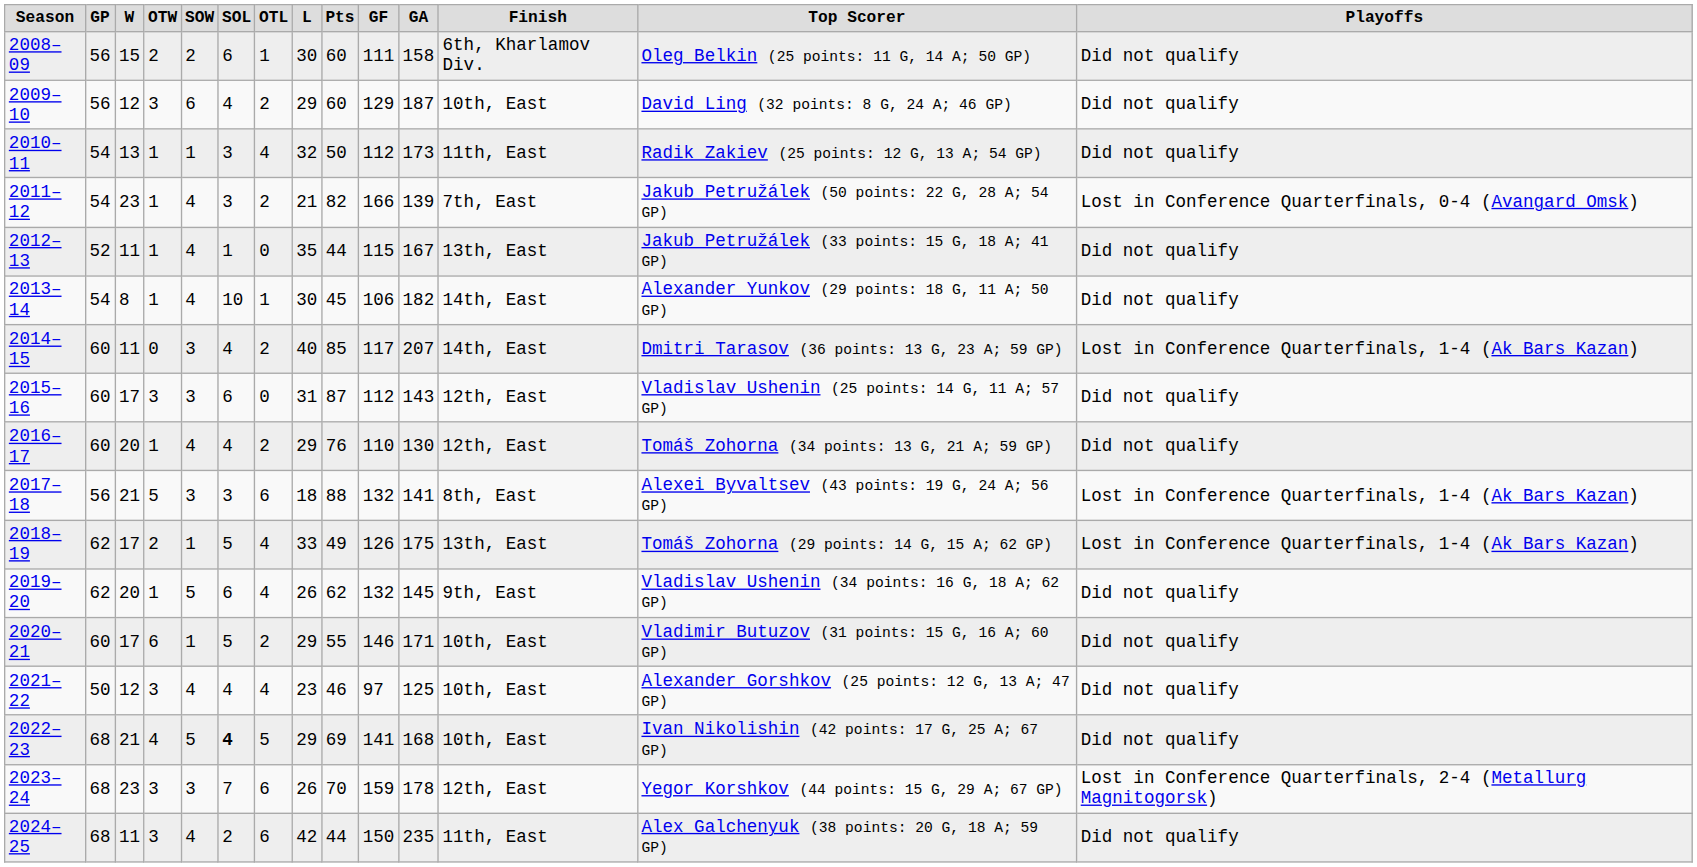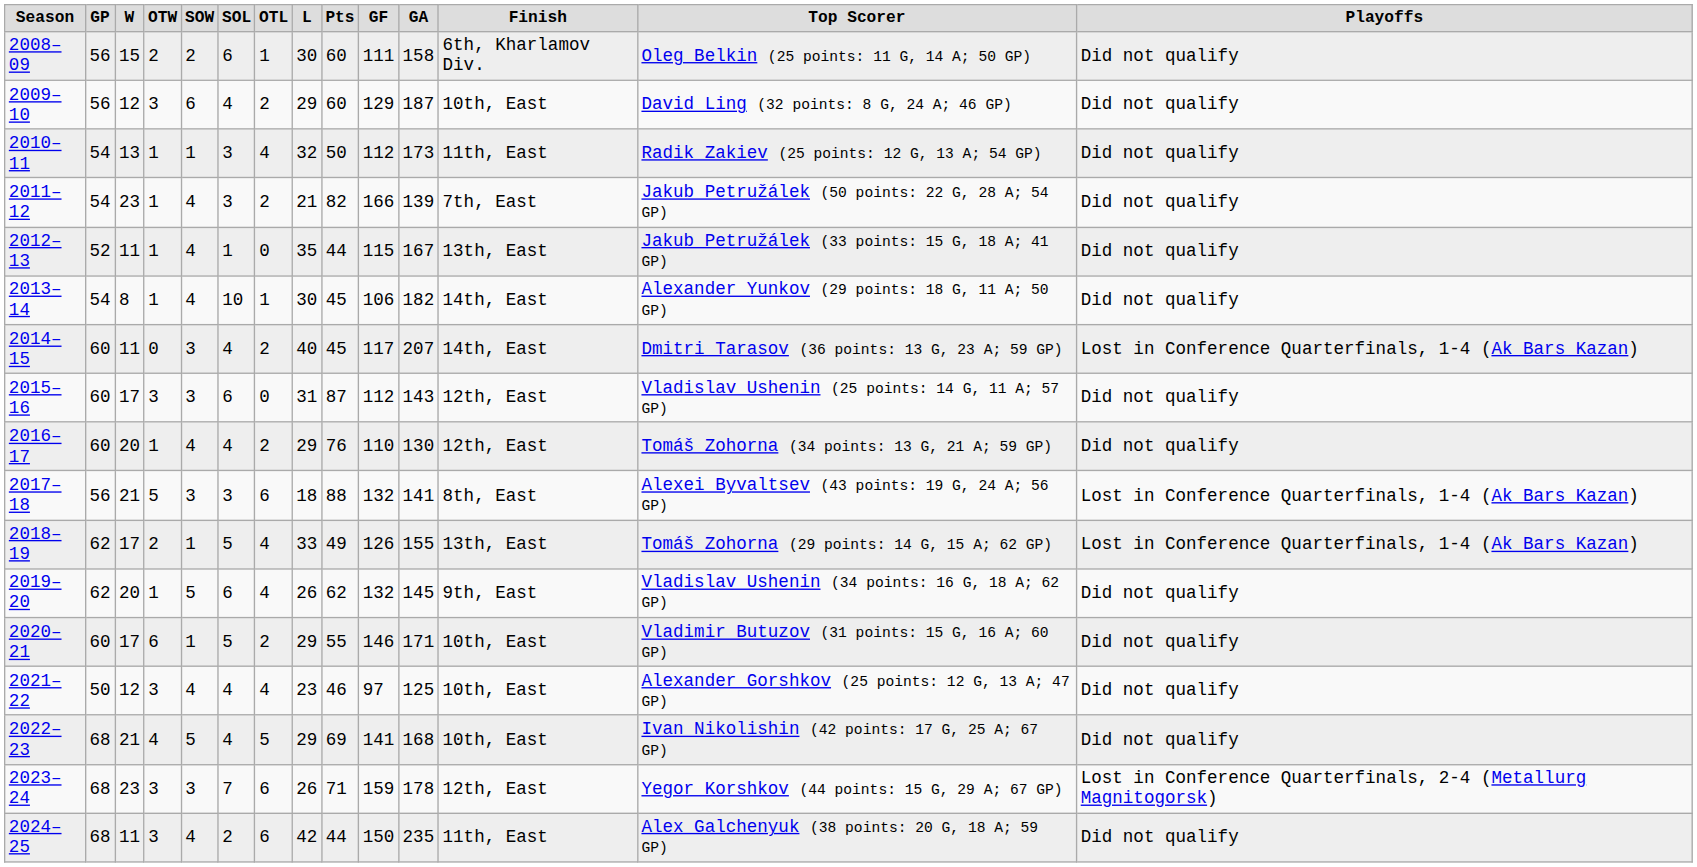(1360, 202) Lost in Conference Quarterfinals, 0-4 (Avangard Omsk) -> (1160, 202) Did not qualify
(336, 349) 85 -> (336, 349) 45
(418, 544) 175 -> (418, 544) 155
(228, 740) bold -> (228, 740) normal
(336, 789) 70 -> (336, 789) 71
